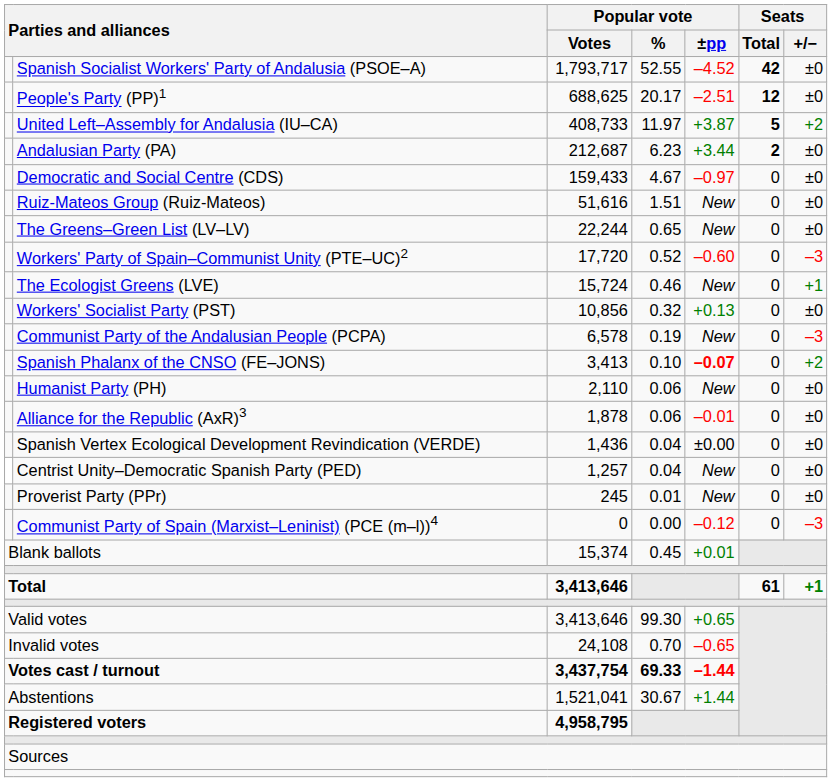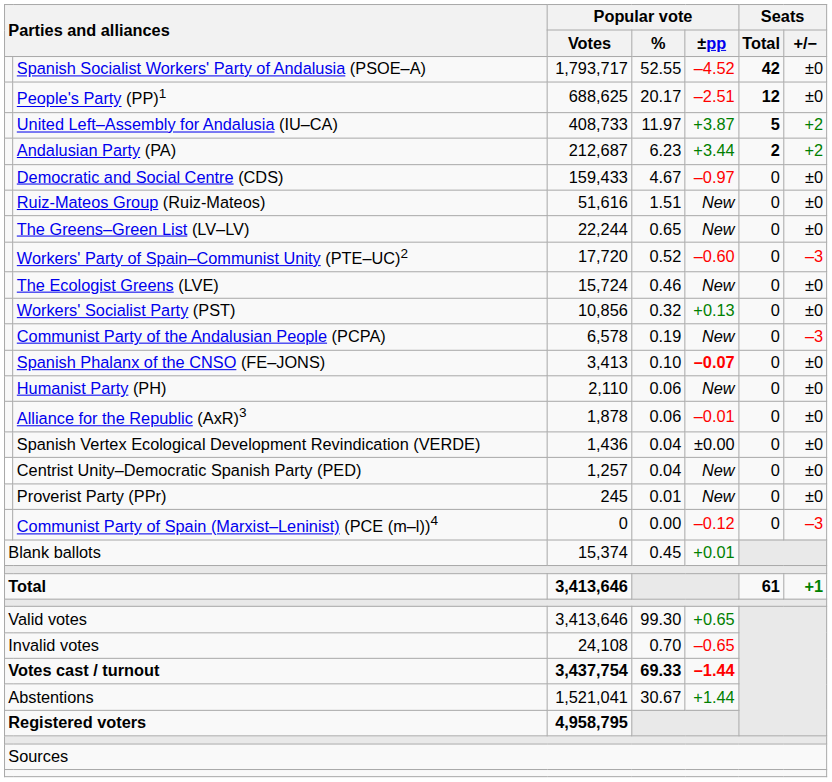(814, 151) ±0 -> (814, 151) +2
(814, 285) +1 -> (814, 285) ±0
(814, 362) +2 -> (814, 362) ±0
